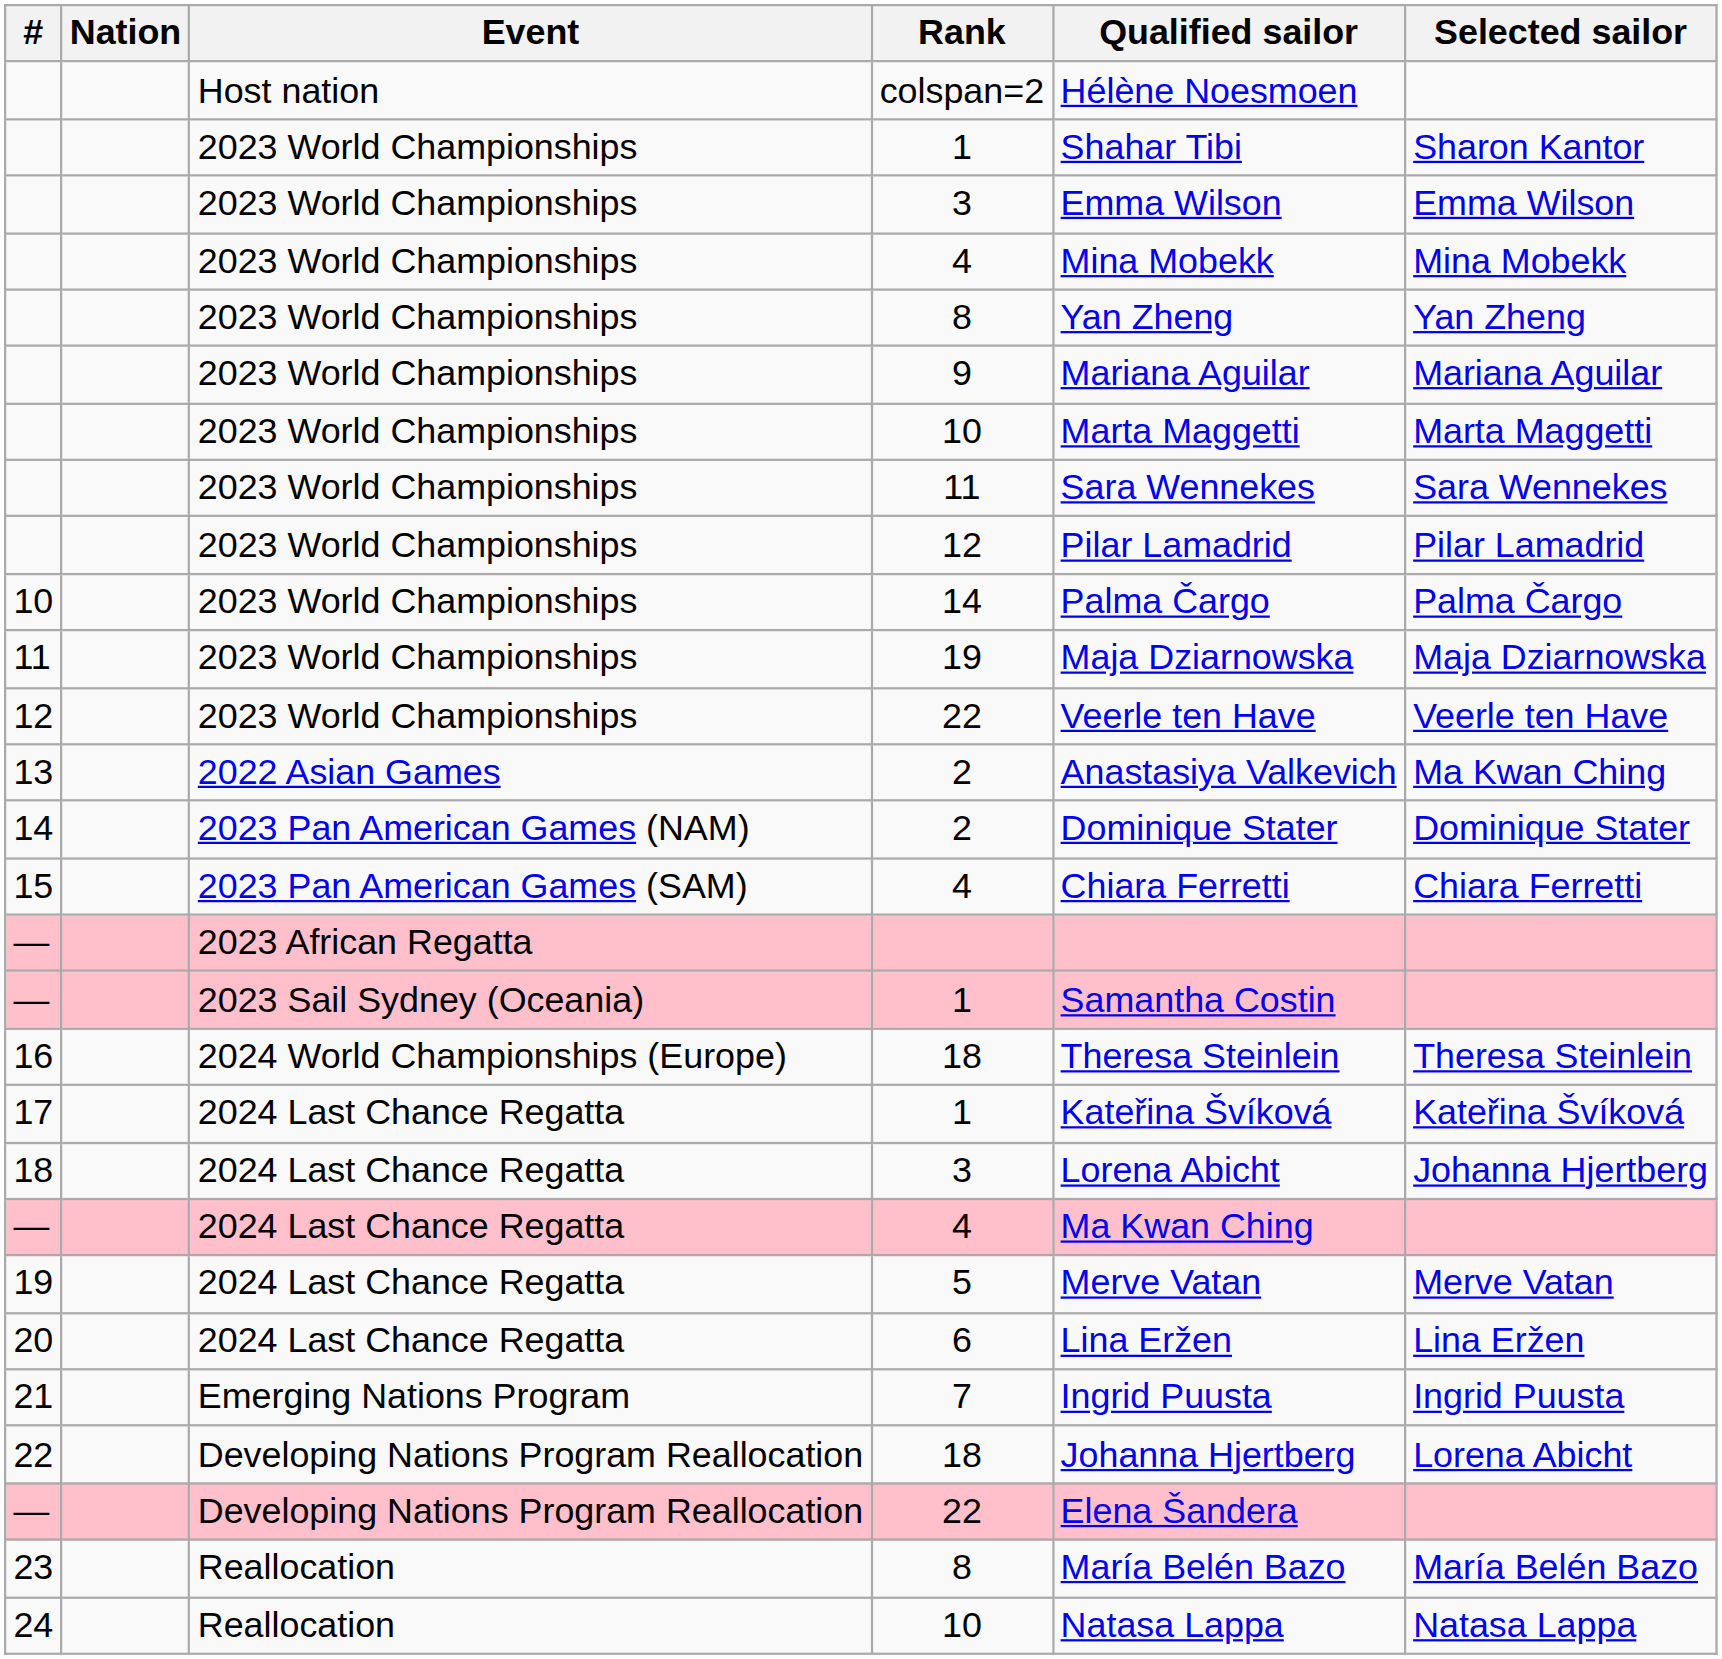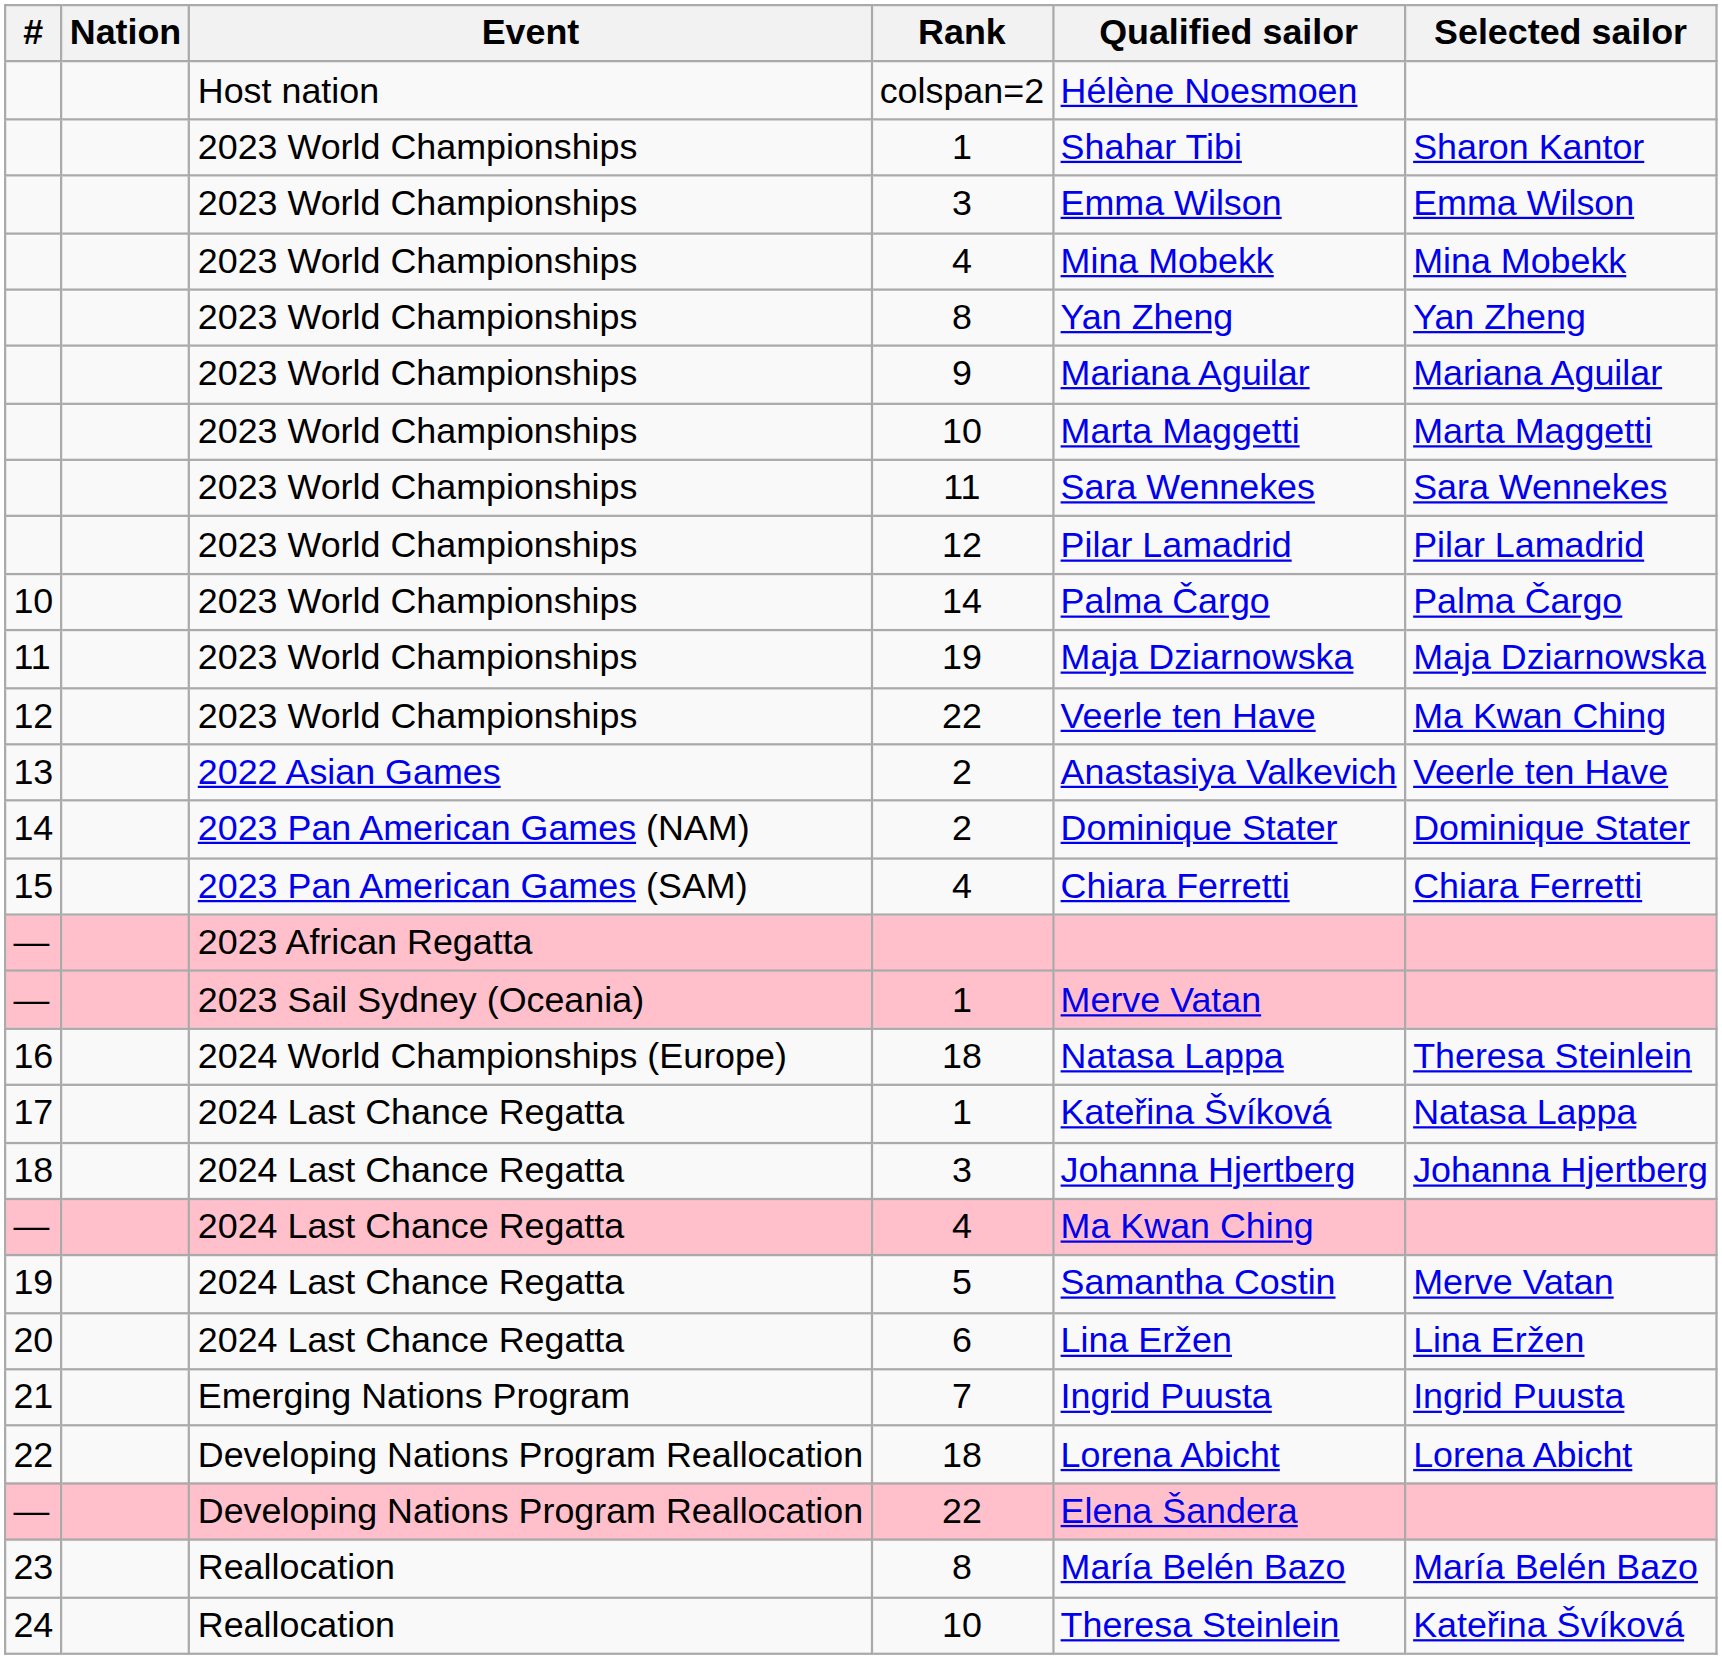(1541, 715) Veerle ten Have -> (1540, 715) Ma Kwan Ching
(1540, 771) Ma Kwan Ching -> (1541, 771) Veerle ten Have
(1198, 999) Samantha Costin -> (1161, 999) Merve Vatan
(1200, 1056) Theresa Steinlein -> (1172, 1056) Natasa Lappa
(1549, 1112) Kateřina Švíková -> (1525, 1112) Natasa Lappa
(1170, 1169) Lorena Abicht -> (1208, 1169) Johanna Hjertberg
(1161, 1283) Merve Vatan -> (1198, 1283) Samantha Costin
(1208, 1453) Johanna Hjertberg -> (1170, 1453) Lorena Abicht
(1172, 1624) Natasa Lappa -> (1200, 1624) Theresa Steinlein
(1525, 1624) Natasa Lappa -> (1549, 1624) Kateřina Švíková
